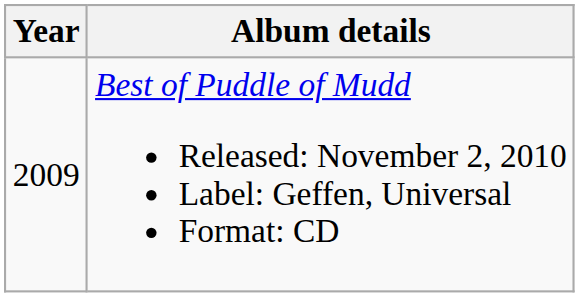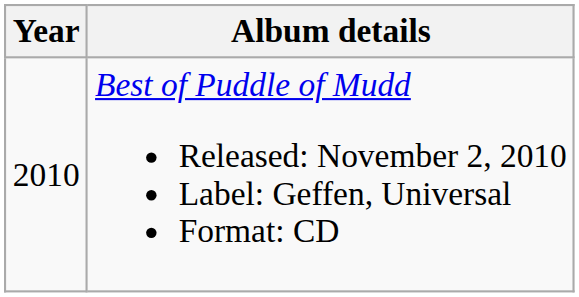(46, 173) 2009 -> (46, 173) 2010
